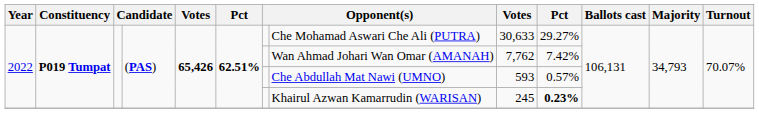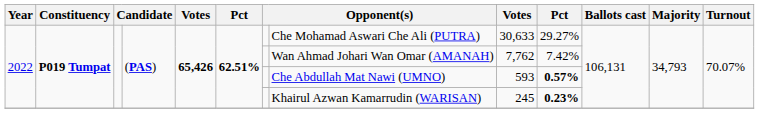(563, 77) normal -> (562, 77) bold
